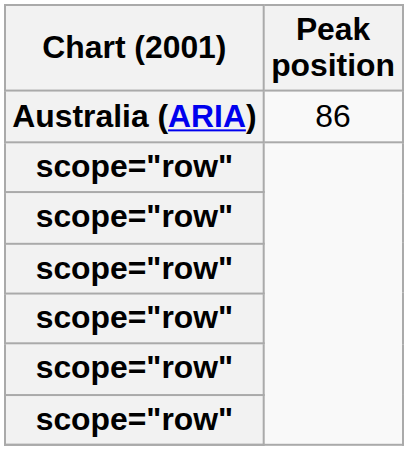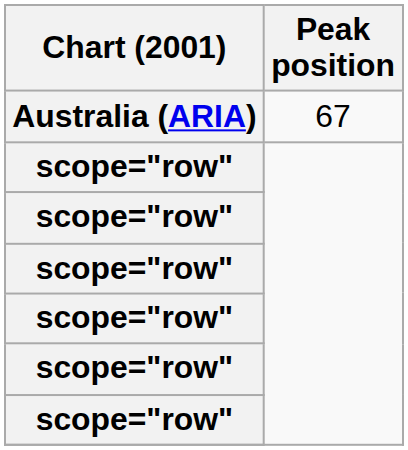(333, 116) 86 -> (333, 116) 67
